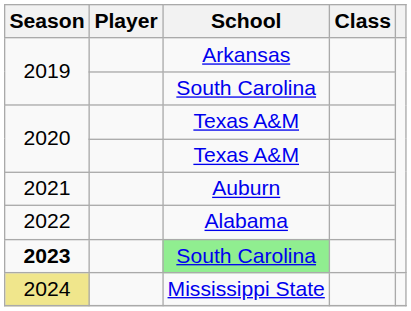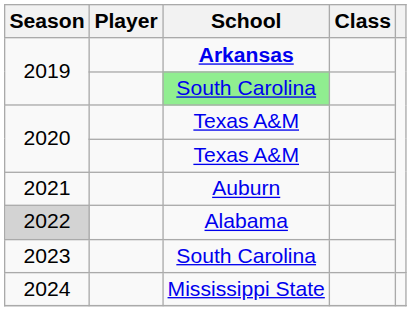(246, 54) normal -> (246, 54) bold
(246, 88) no background -> (246, 88) lightgreen background
(47, 222) no background -> (47, 222) lightgrey background
(47, 255) bold -> (47, 255) normal
(246, 255) lightgreen background -> (246, 255) no background
(47, 289) khaki background -> (47, 289) no background
